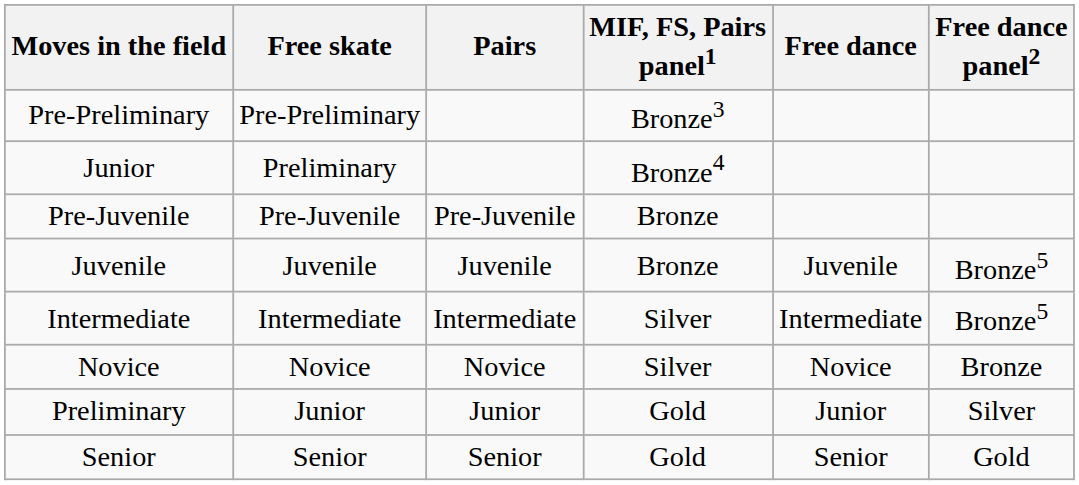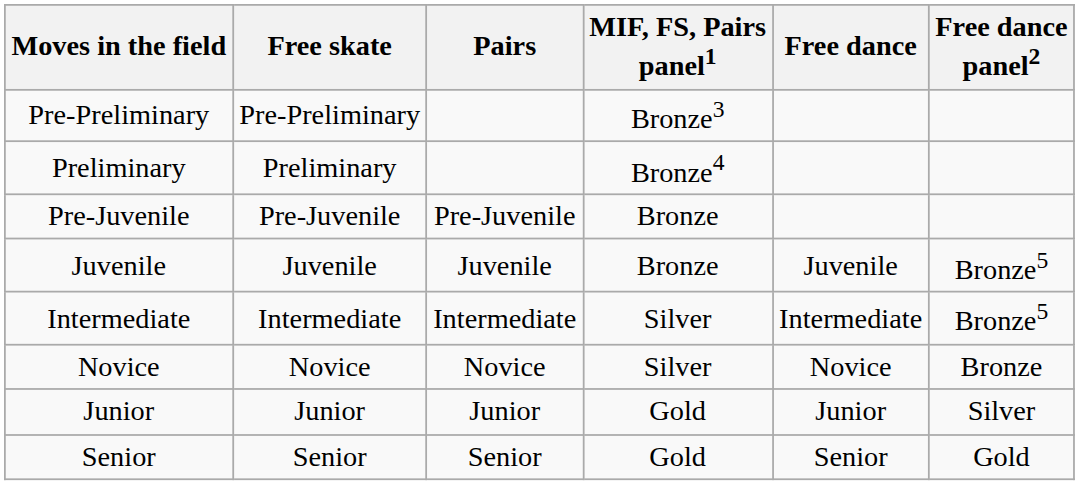(119, 167) Junior -> (119, 167) Preliminary
(119, 411) Preliminary -> (119, 411) Junior
